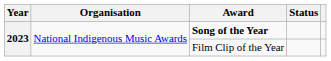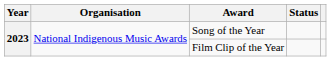(230, 30) bold -> (228, 30) normal
